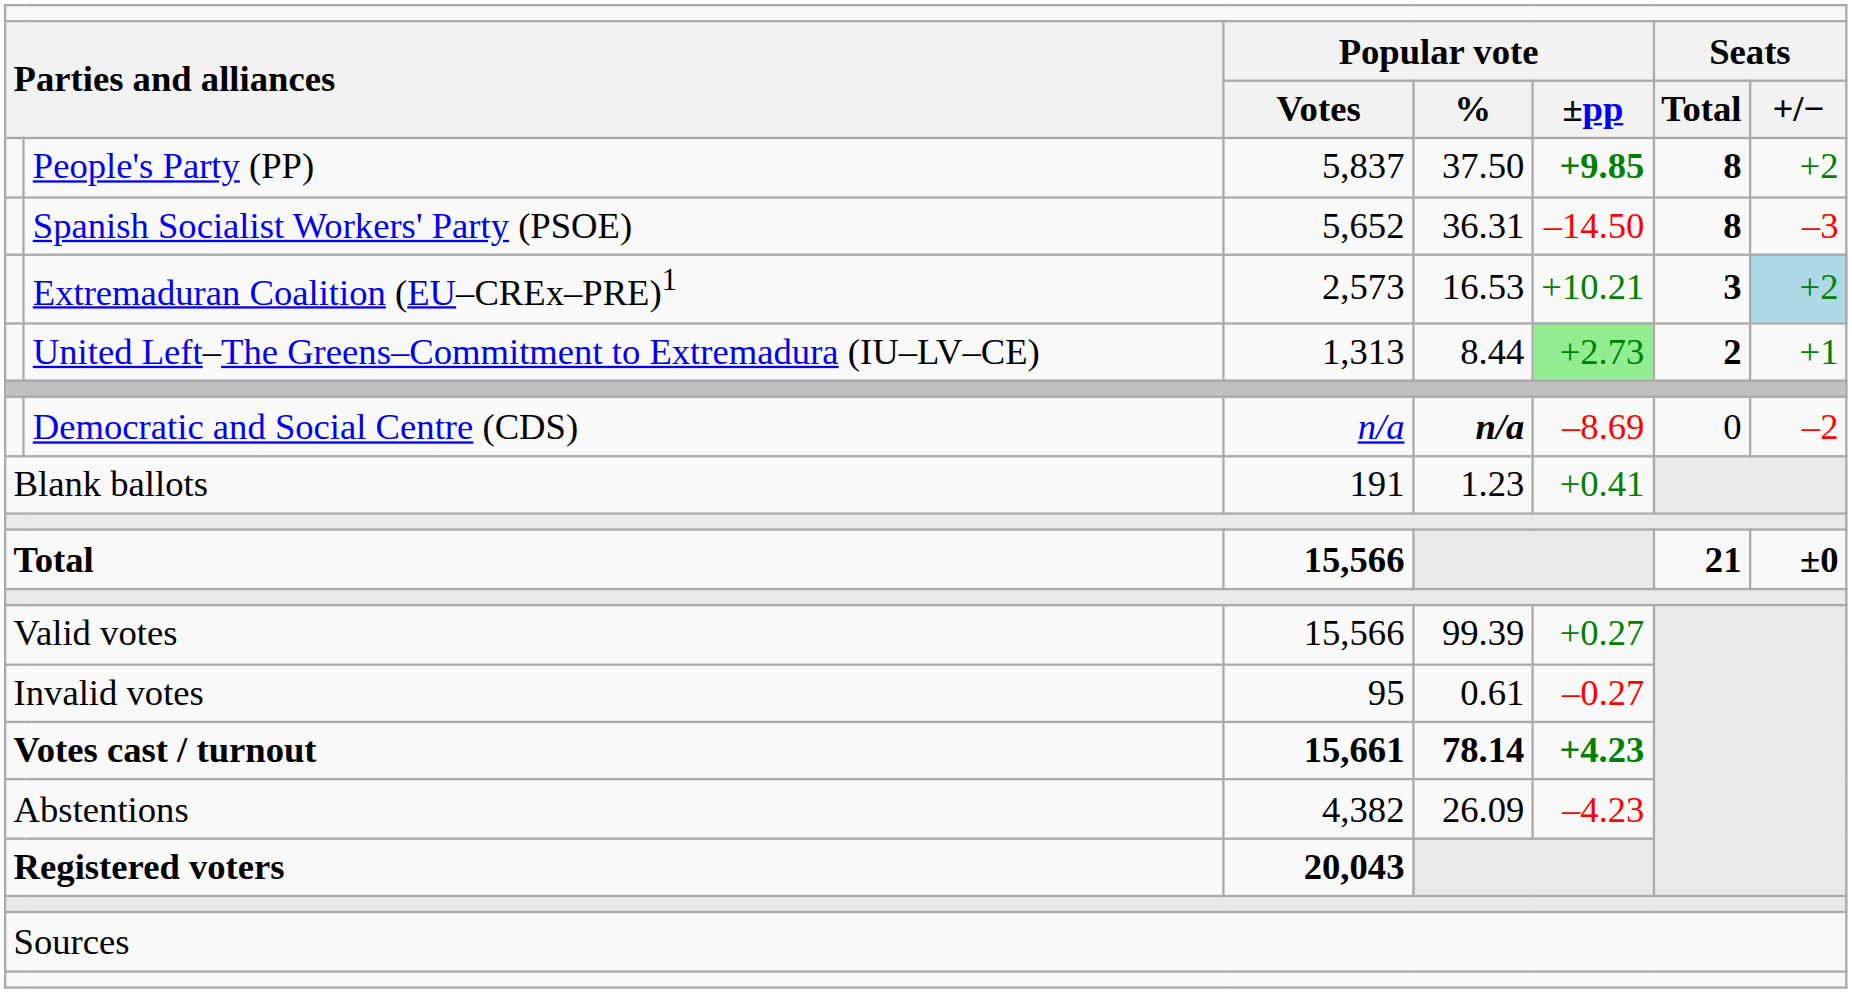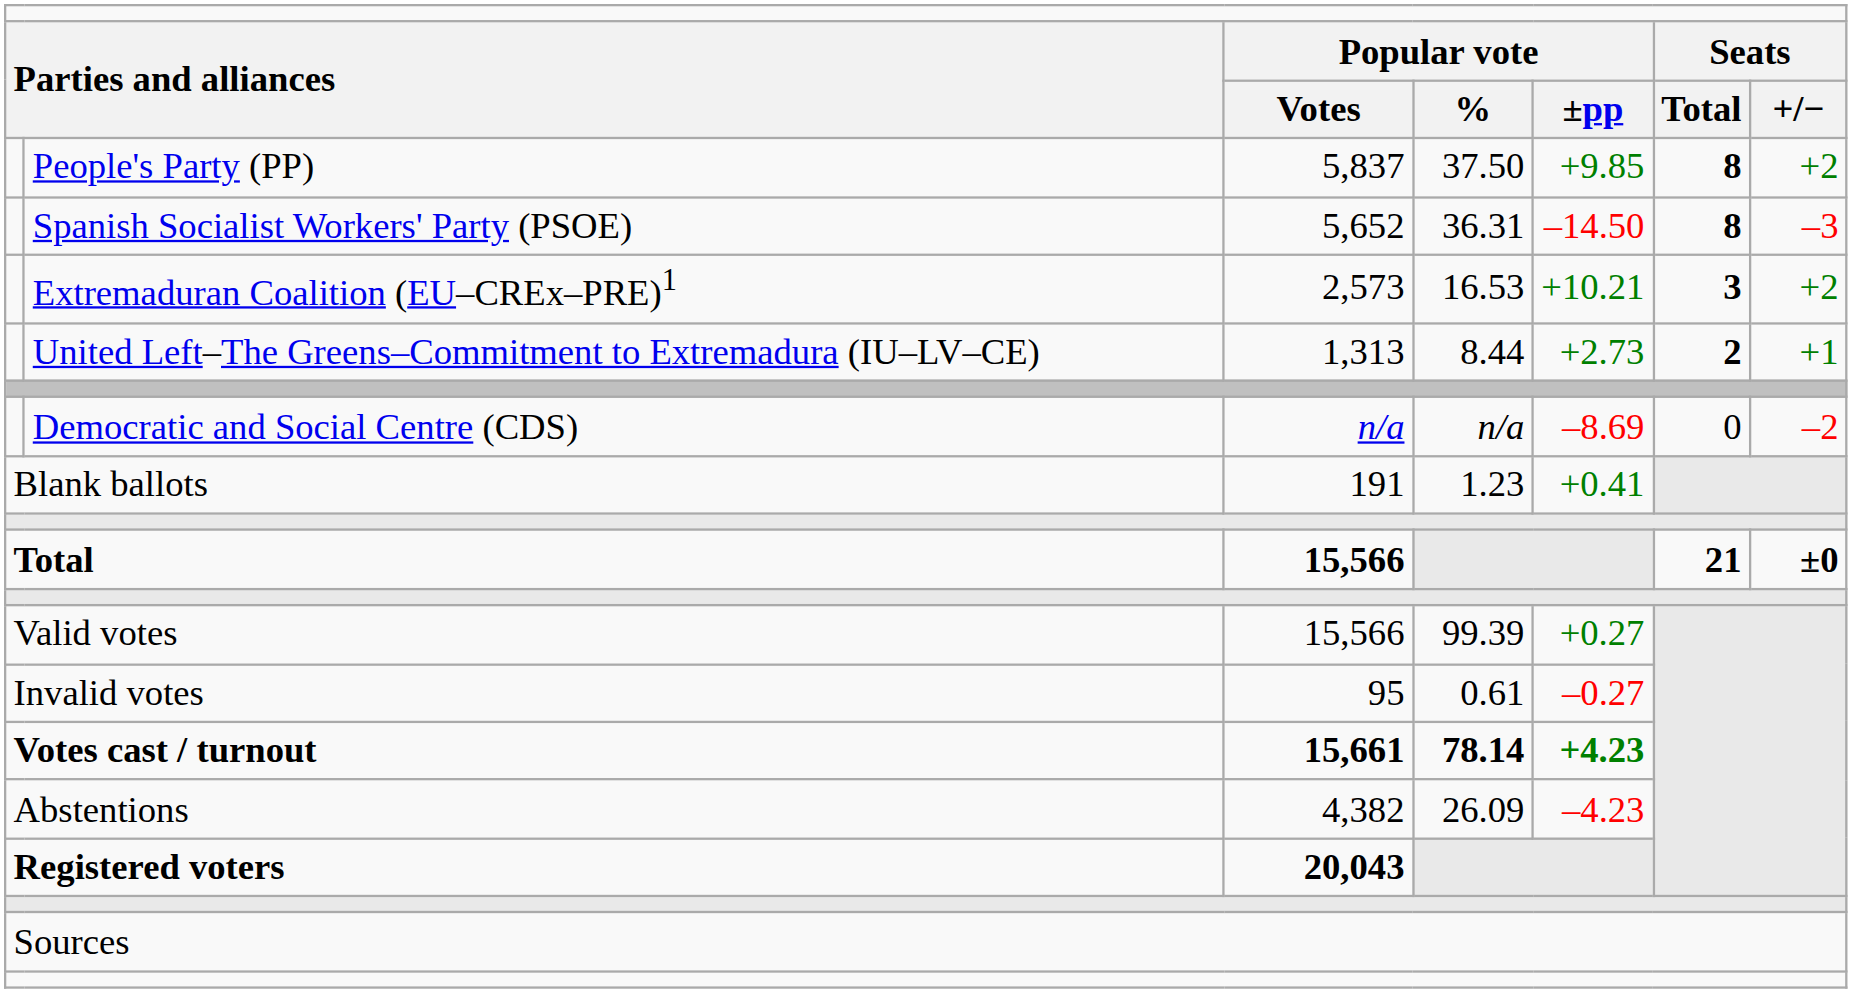(1602, 166) bold -> (1602, 166) normal
(1819, 287) lightblue background -> (1819, 287) no background
(1602, 350) lightgreen background -> (1602, 350) no background
(1500, 425) bold -> (1501, 425) normal
